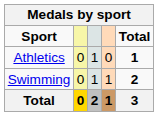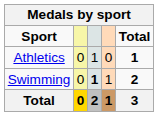(95, 79) normal -> (95, 79) bold
